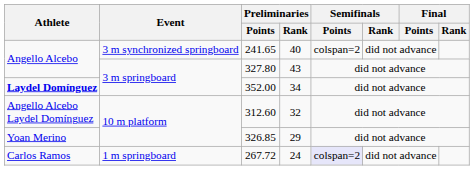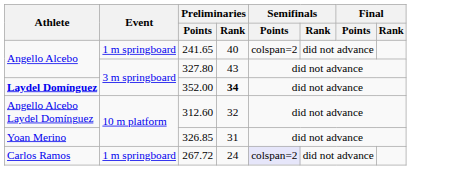(171, 50) 3 m synchronized springboard -> (139, 50) 1 m springboard
(295, 87) normal -> (233, 87) bold
(295, 137) 29 -> (233, 137) 31
